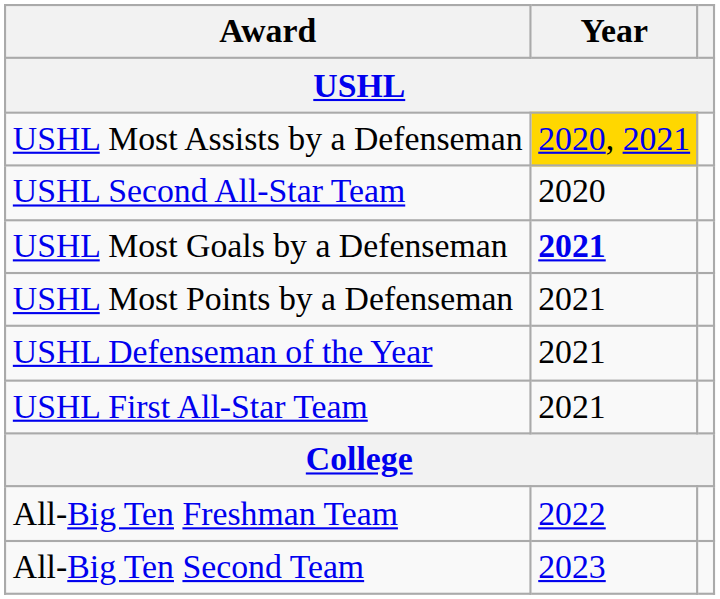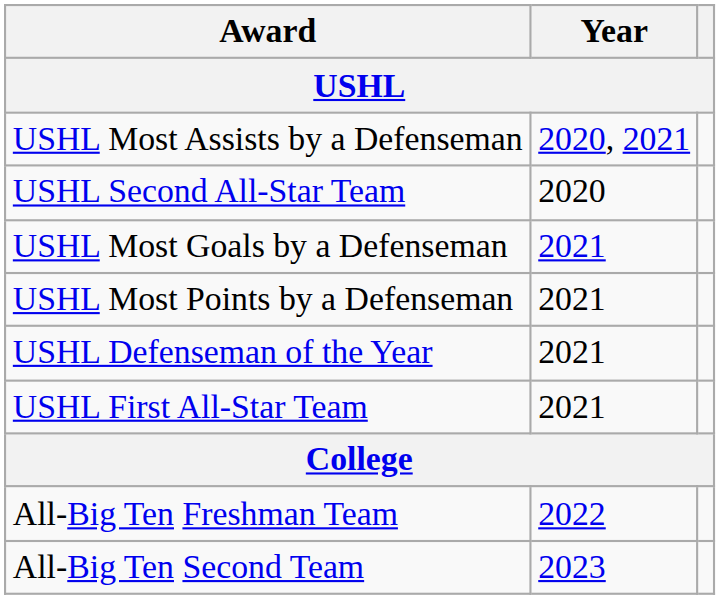(614, 138) gold background -> (614, 138) no background
(572, 245) bold -> (572, 245) normal
